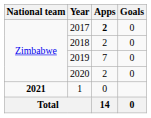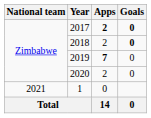(132, 27) normal -> (132, 27) bold
(132, 43) normal -> (132, 43) bold
(105, 58) normal -> (105, 58) bold
(36, 89) bold -> (36, 89) normal
